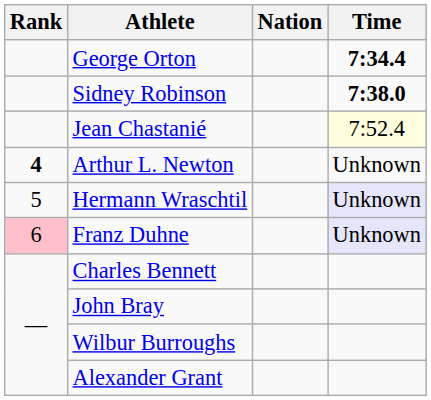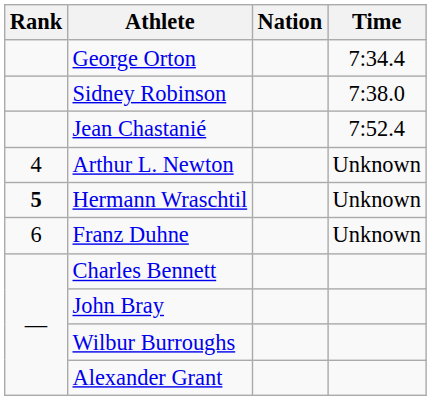(377, 57) bold -> (377, 57) normal
(377, 93) bold -> (377, 93) normal
(377, 128) lightyellow background -> (377, 128) no background
(36, 164) bold -> (36, 164) normal
(36, 199) normal -> (36, 199) bold
(377, 199) lavender background -> (377, 199) no background
(36, 235) pink background -> (36, 235) no background
(377, 235) lavender background -> (377, 235) no background
